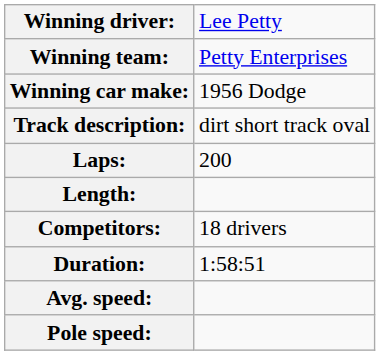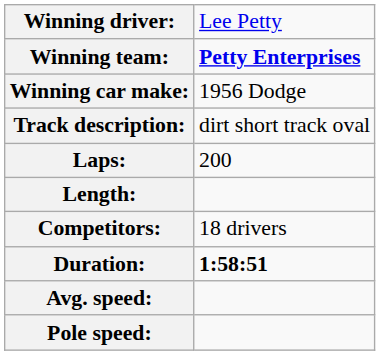(273, 56) normal -> (280, 56) bold
(232, 263) normal -> (234, 263) bold
